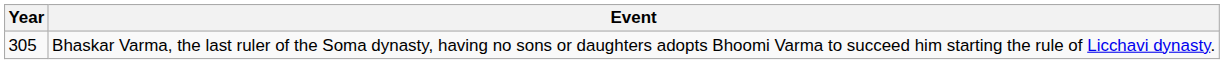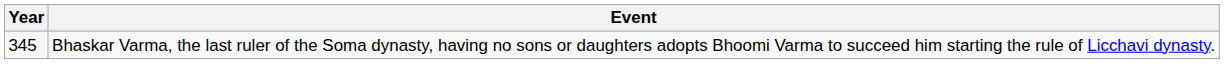(23, 44) 305 -> (23, 44) 345
